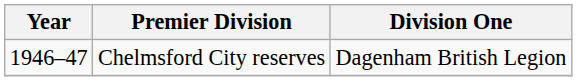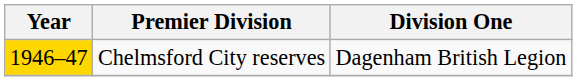(49, 57) no background -> (49, 57) gold background
